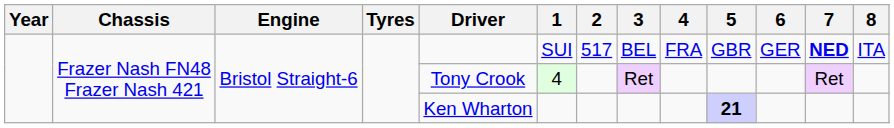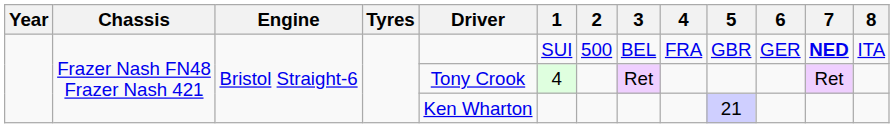(597, 49) 517 -> (597, 49) 500
(731, 108) bold -> (731, 108) normal
